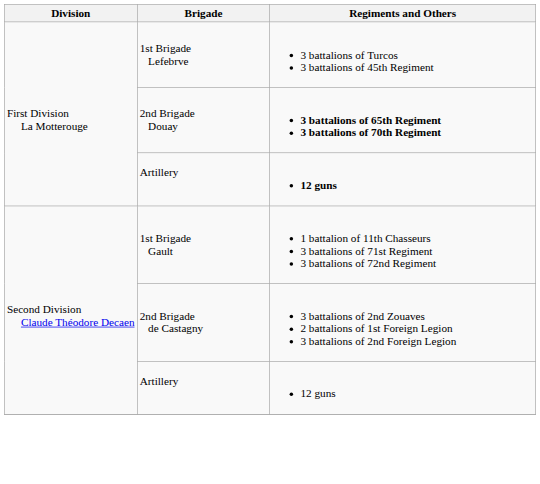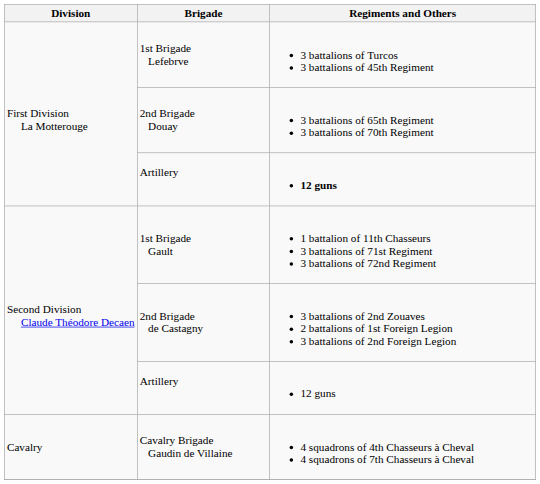(403, 126) bold -> (403, 126) normal
+ row: (25, 453)
